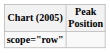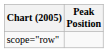(35, 39) bold -> (33, 39) normal
